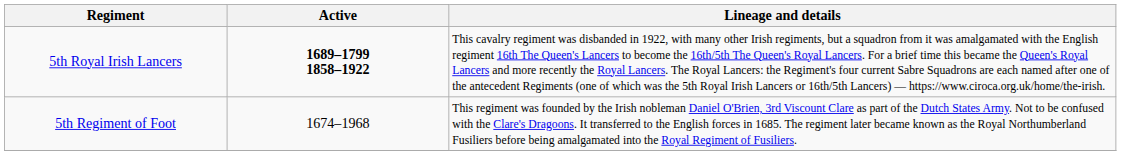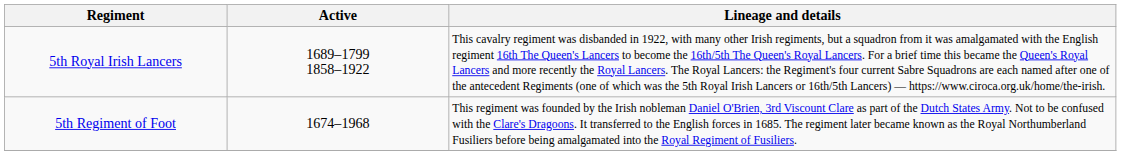(338, 61) bold -> (338, 61) normal
